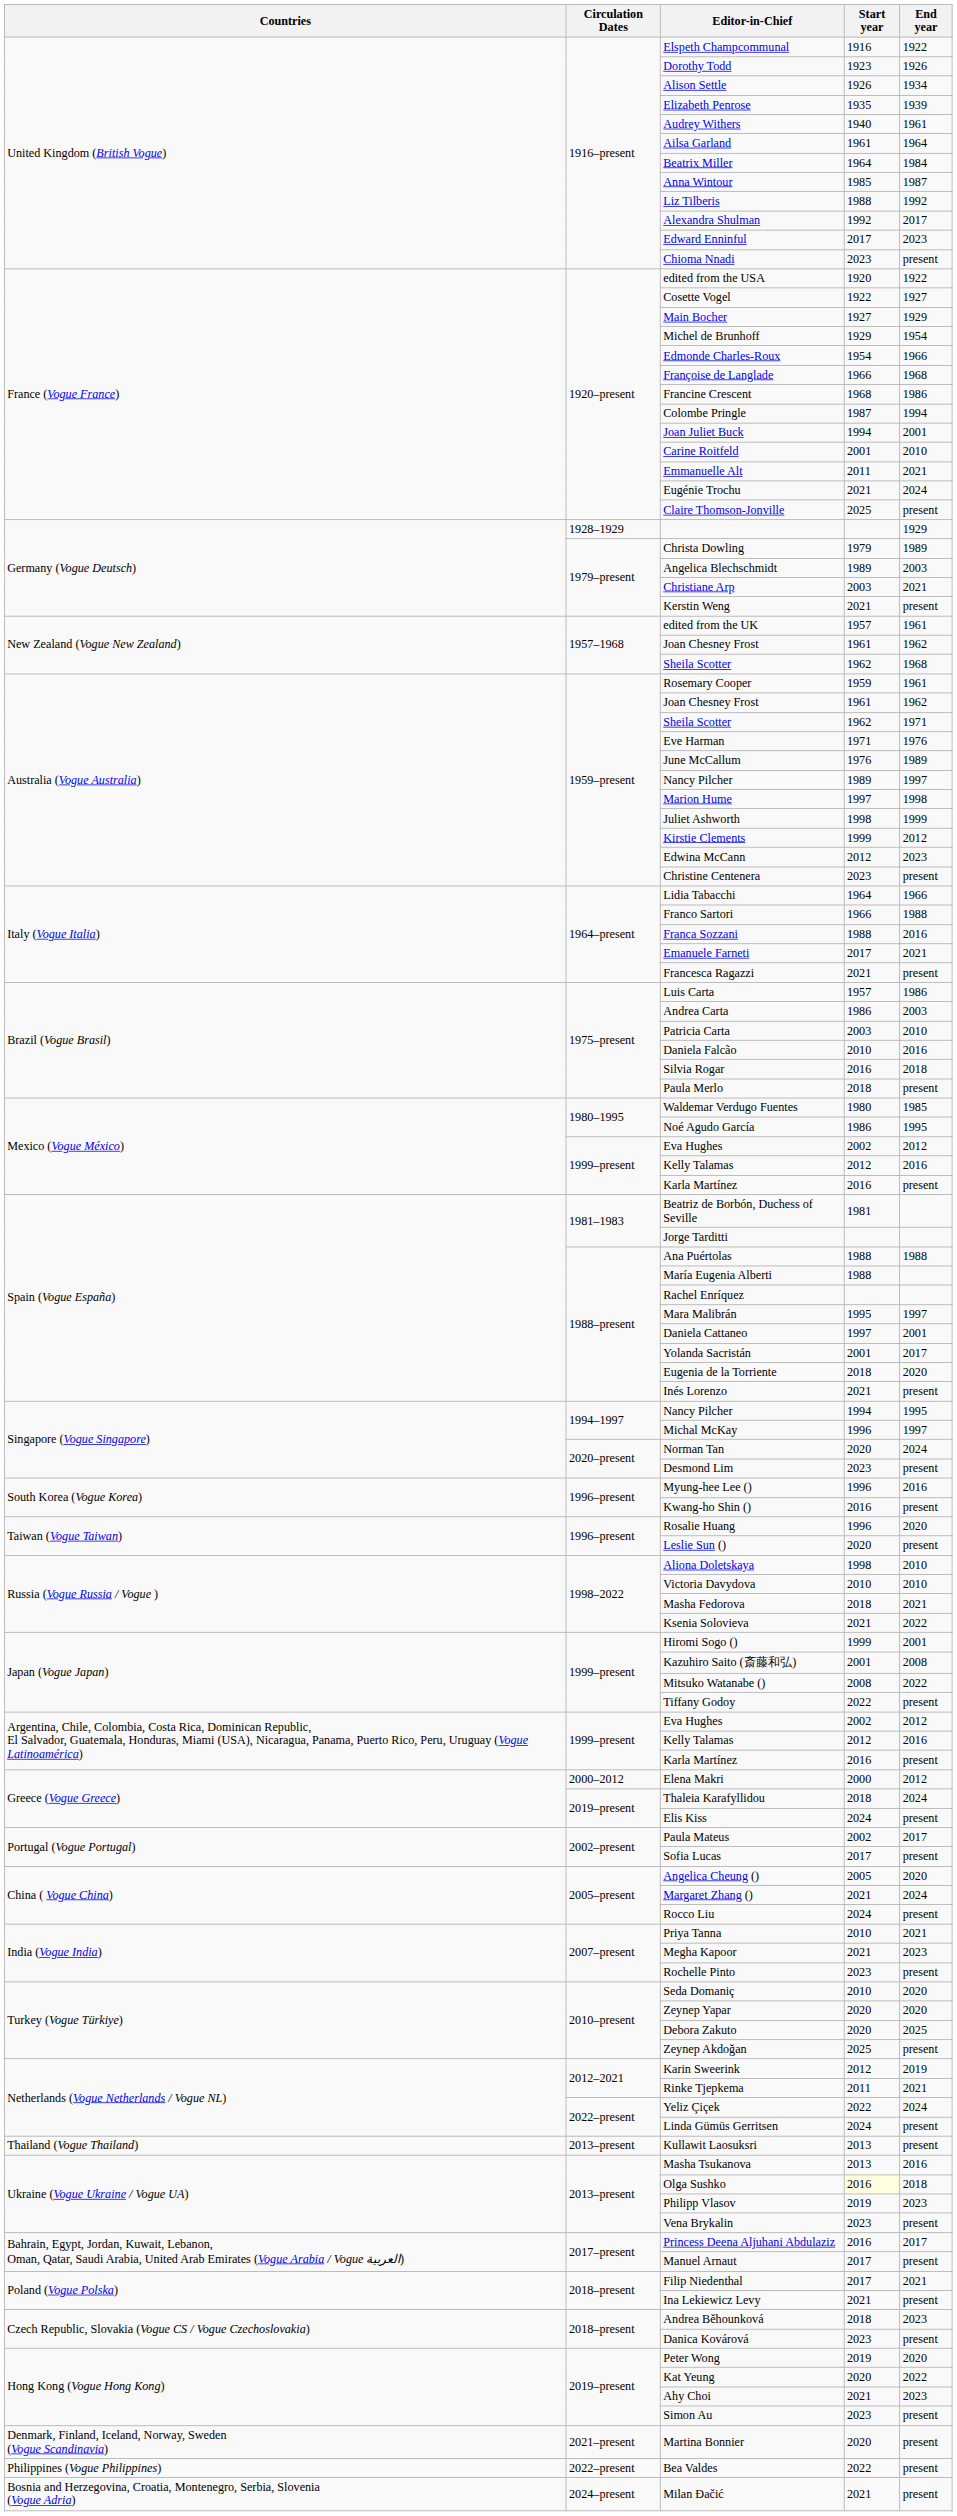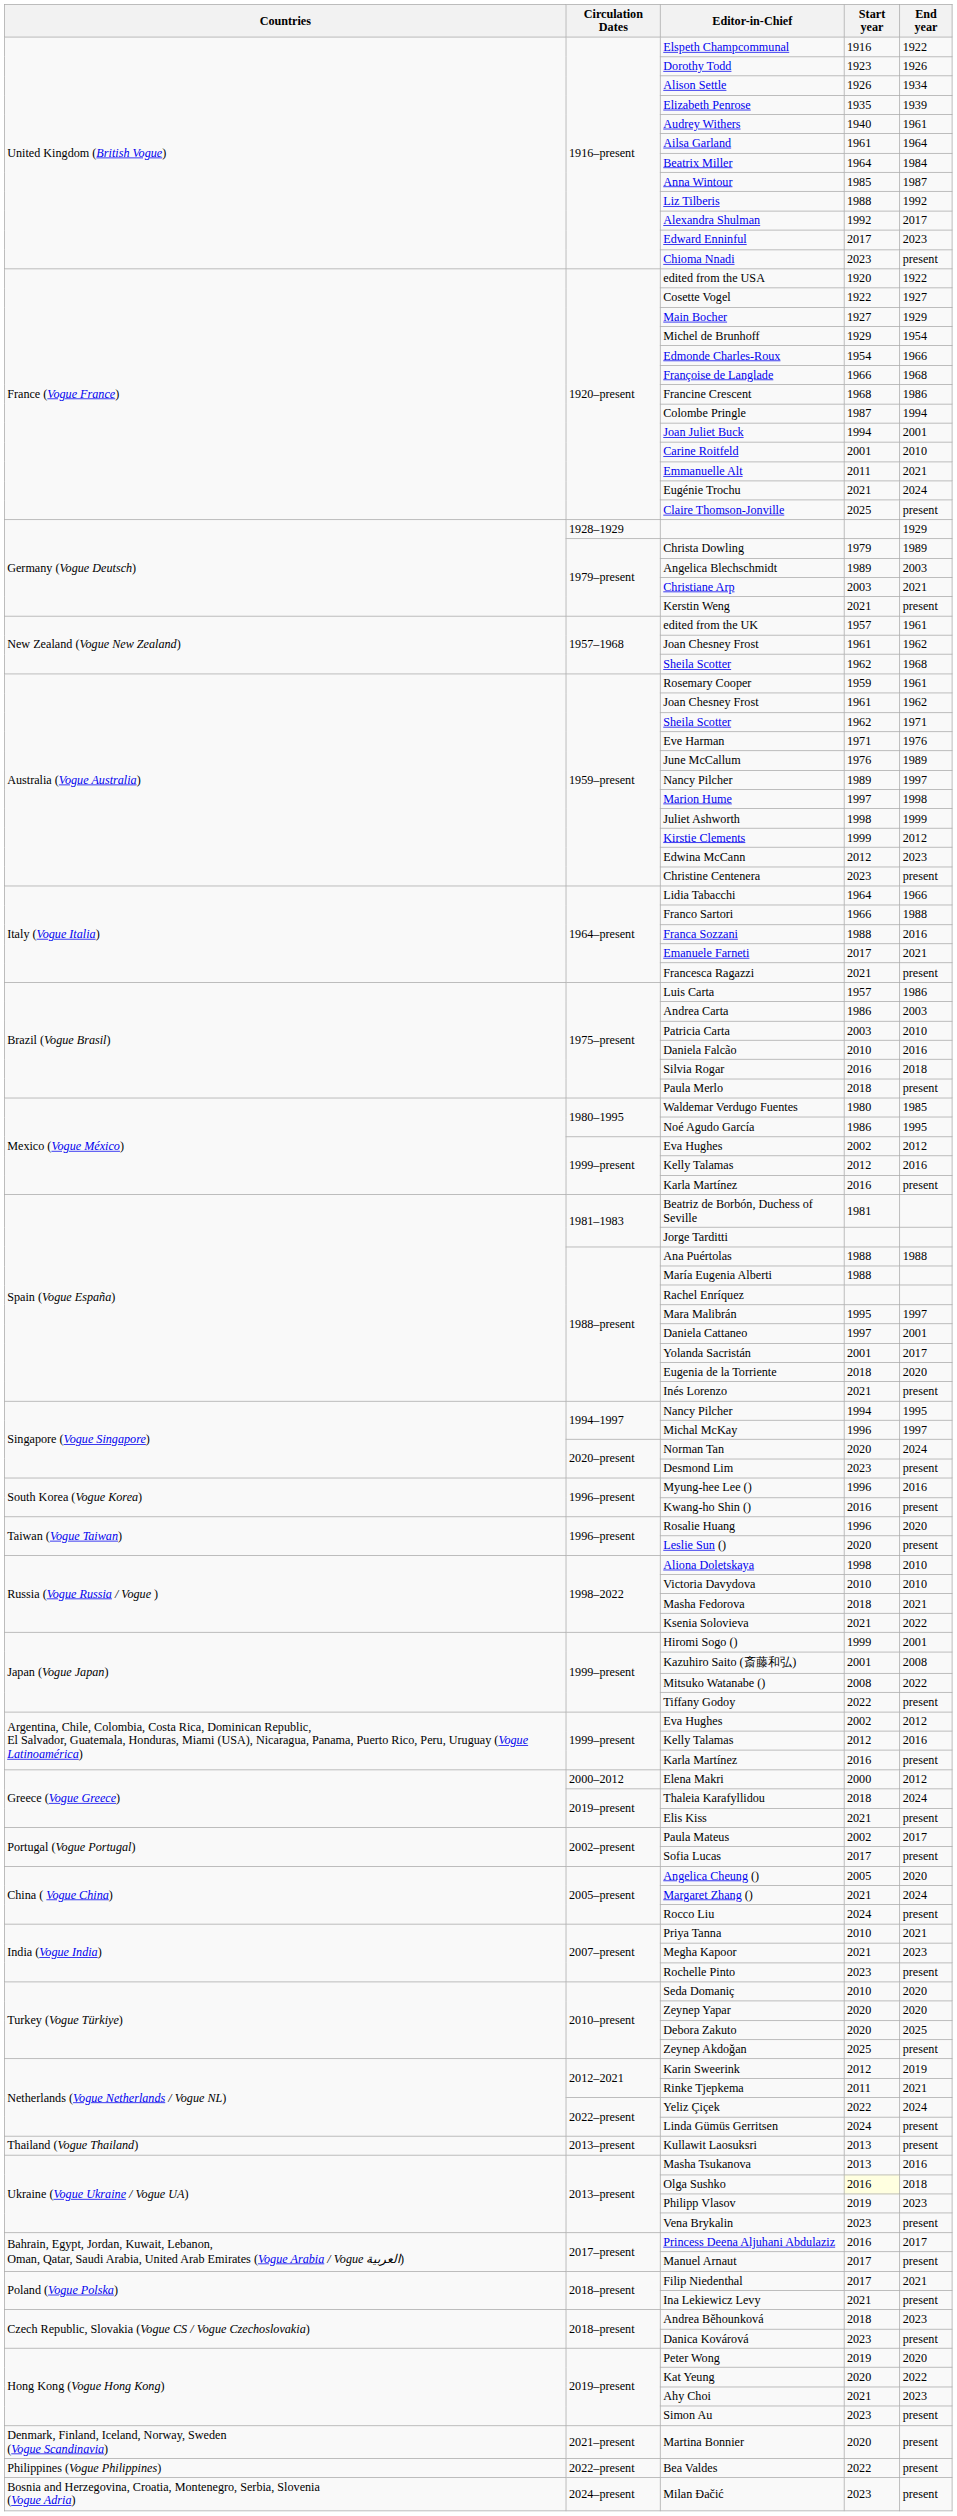(859, 1818) 2024 -> (859, 1818) 2021
(859, 2494) 2021 -> (859, 2494) 2023
